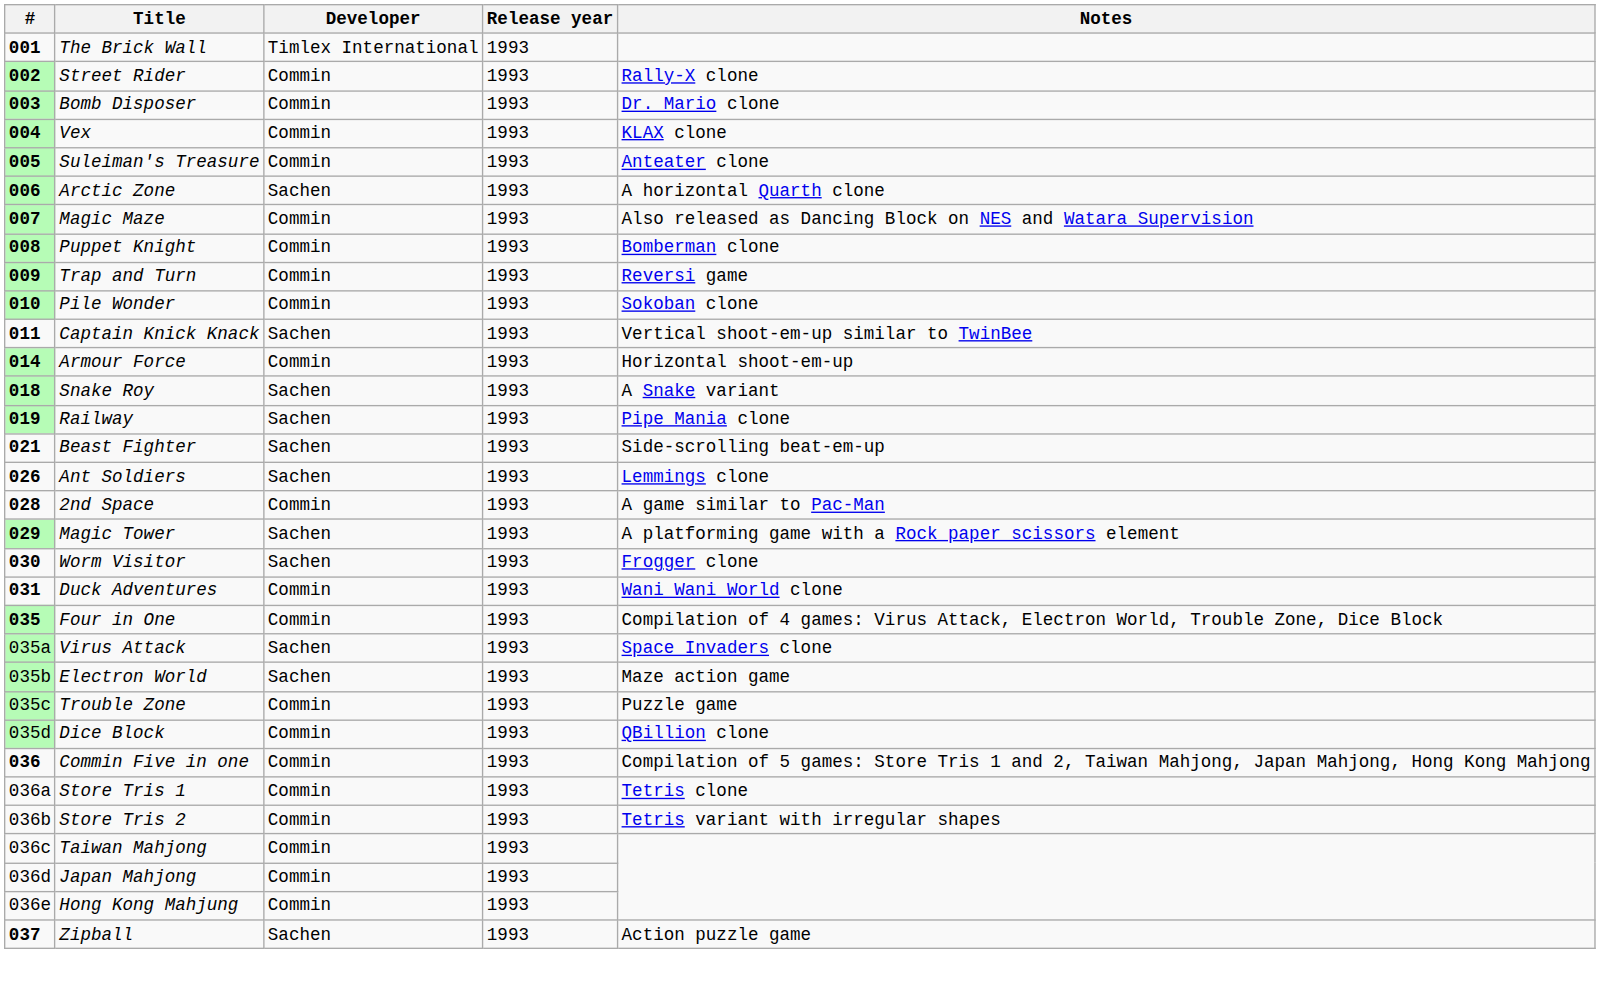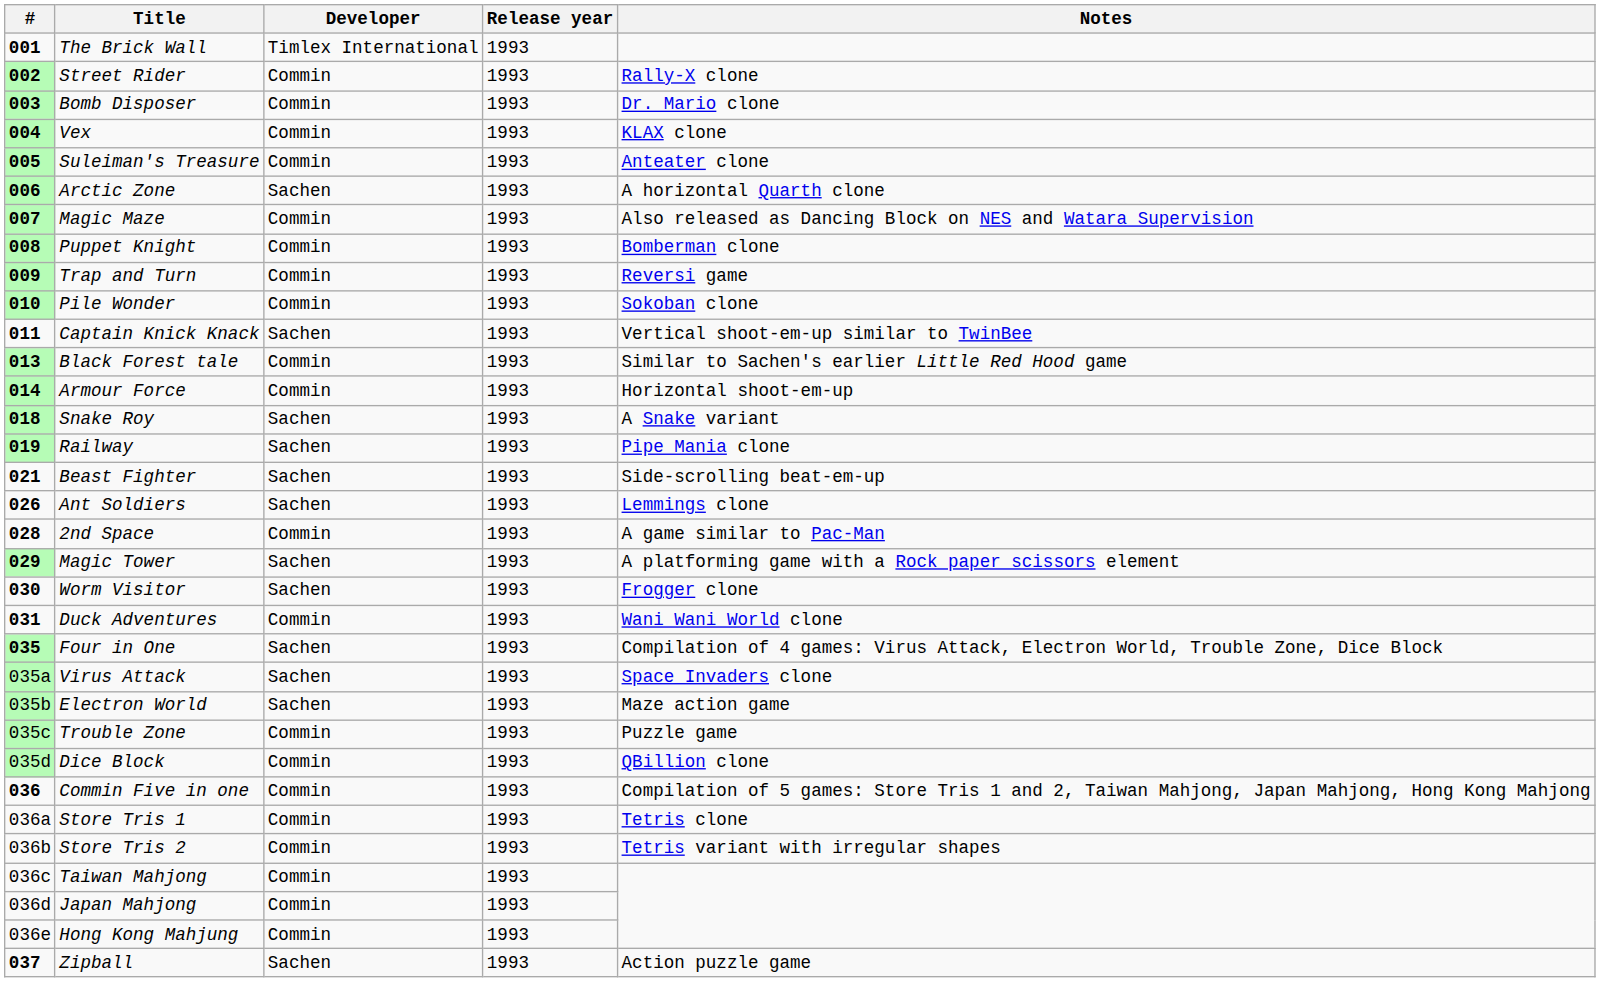+ row: (149, 362)
(299, 620) Commin -> (299, 648) Sachen
